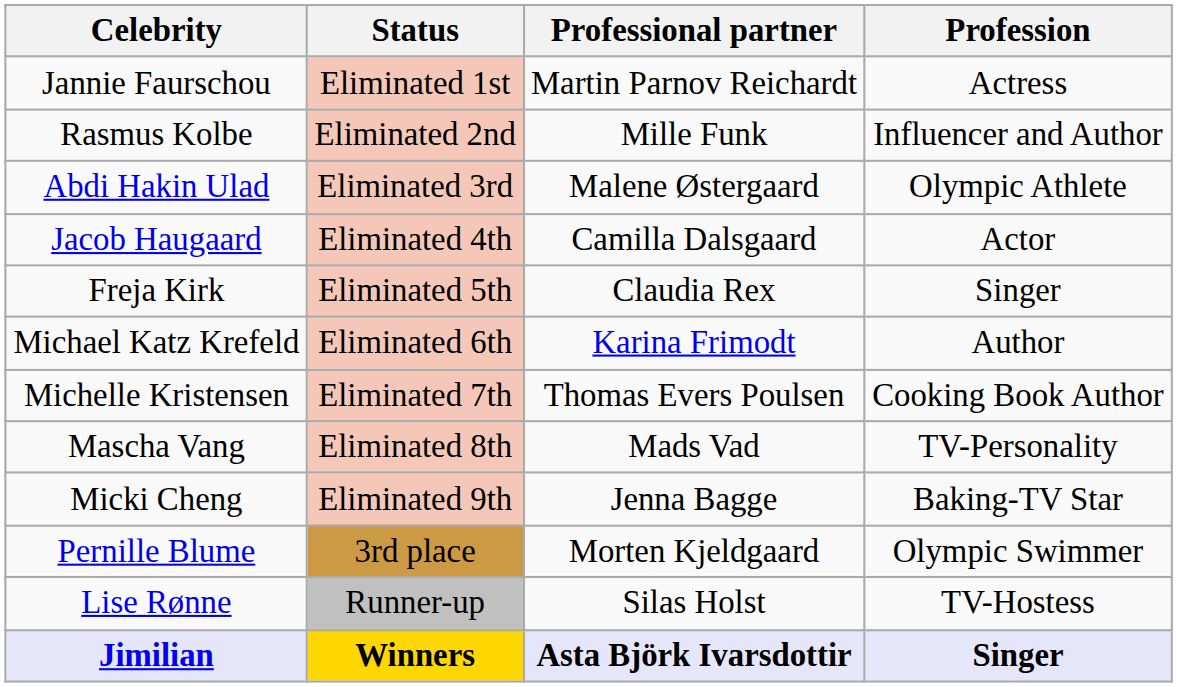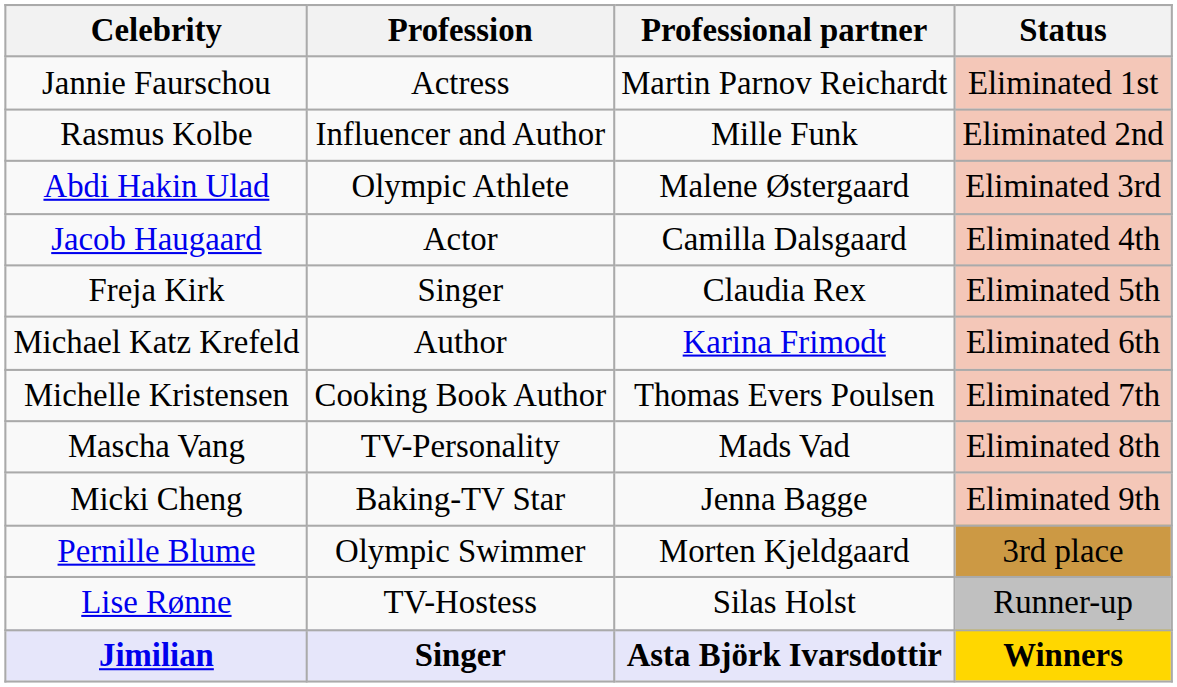columns swapped: (1018, 30) <-> (415, 30)
